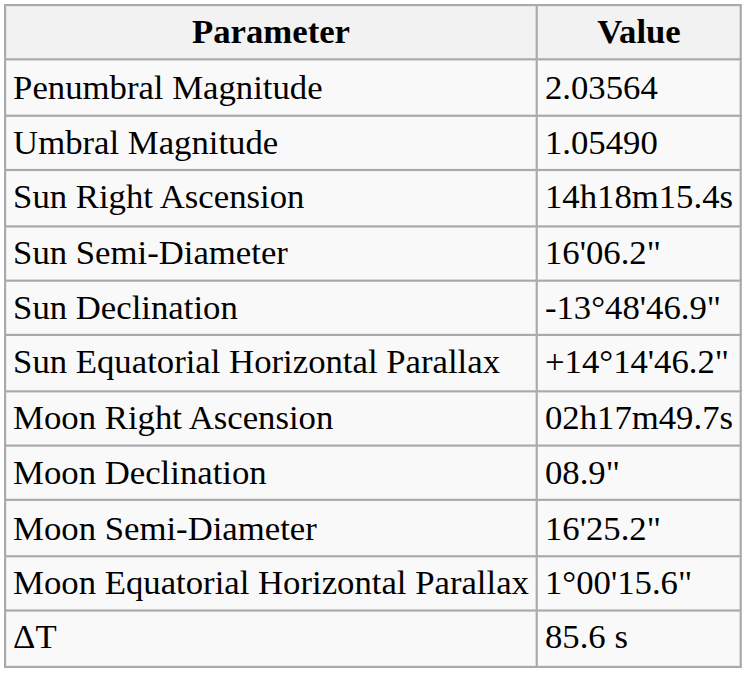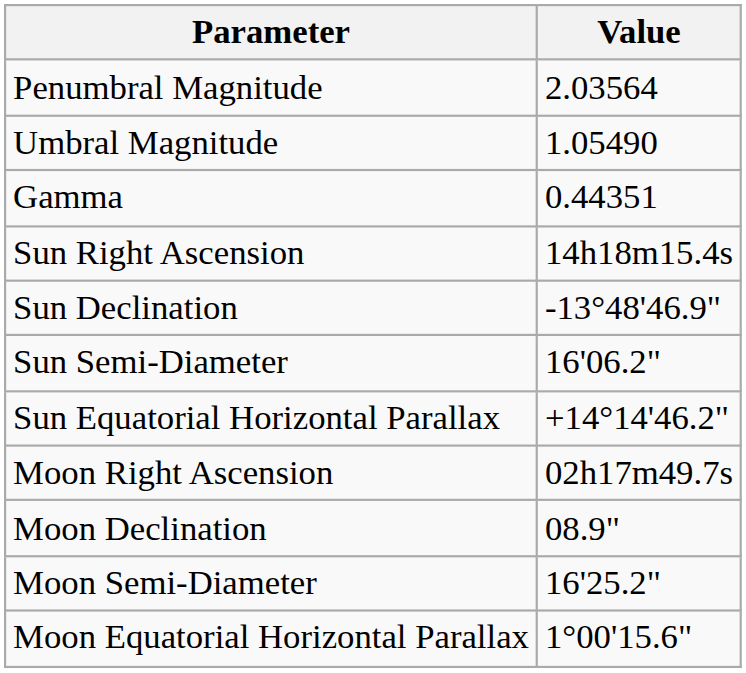+ row: (68, 197)
rows swapped: (125, 307) <-> (150, 252)
- row: (35, 637)
